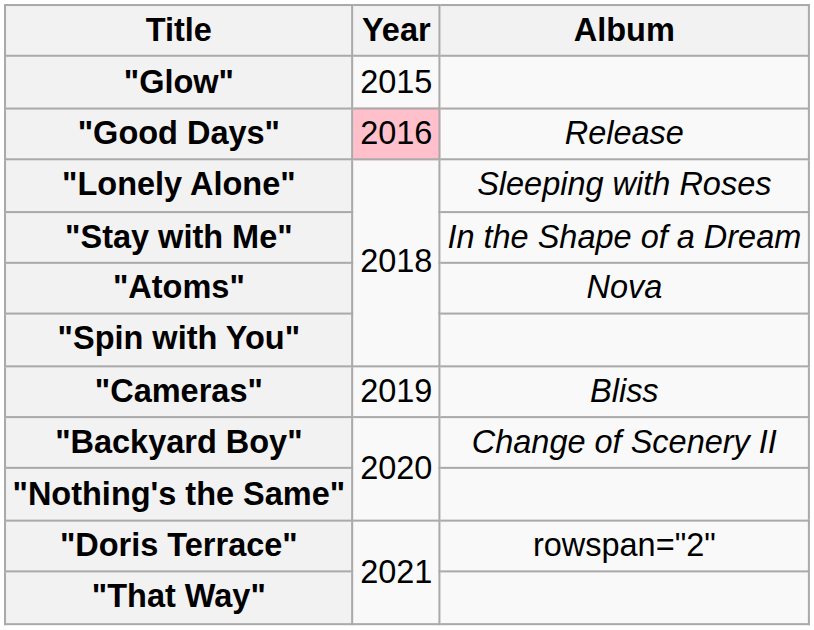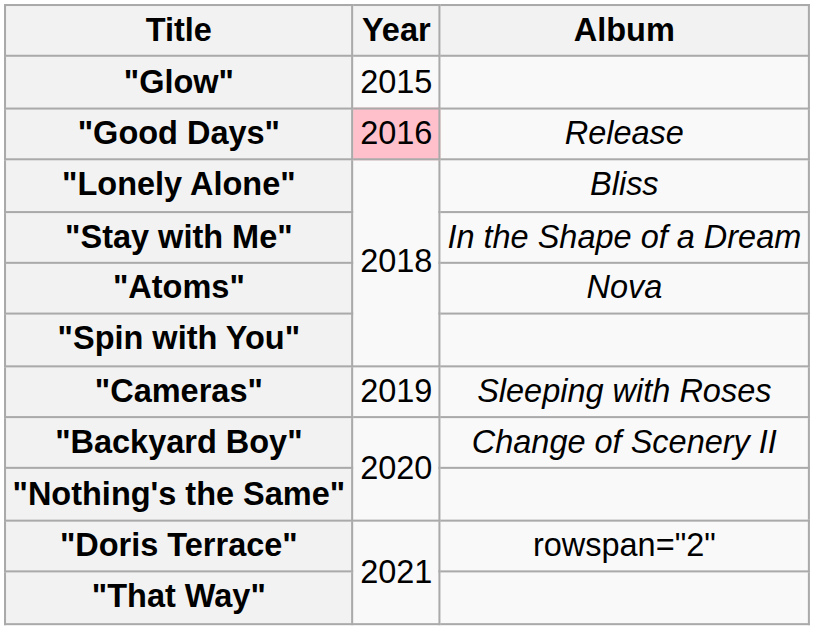(624, 184) Sleeping with Roses -> (624, 184) Bliss
(624, 390) Bliss -> (624, 390) Sleeping with Roses
